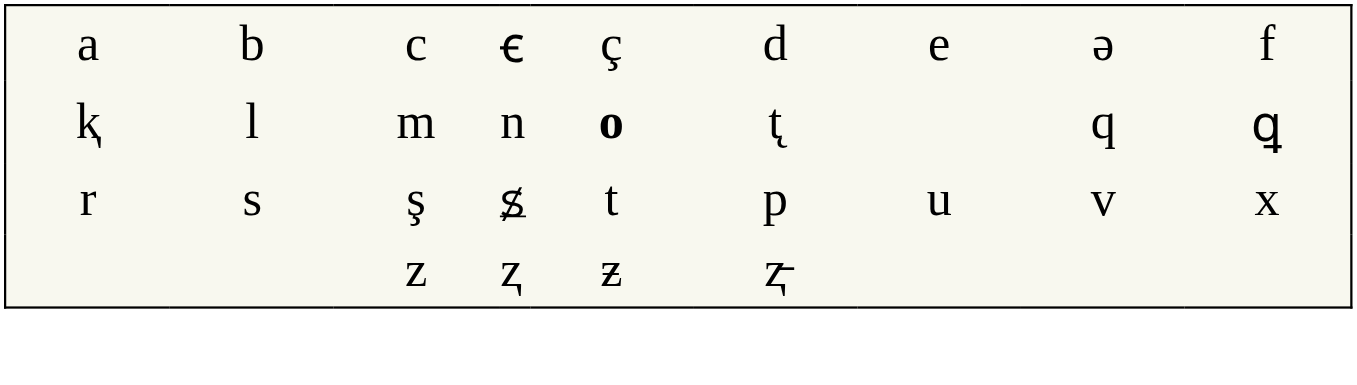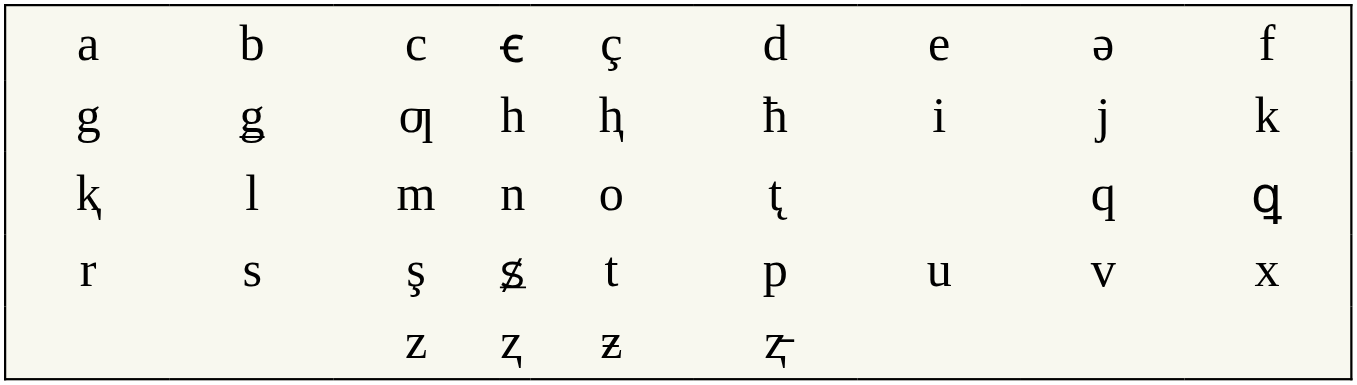+ row: (88, 115)
(611, 120) bold -> (611, 192) normal
